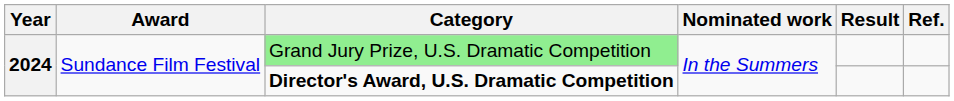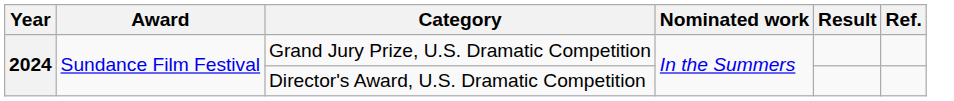(460, 50) lightgreen background -> (460, 50) no background
(471, 80) bold -> (457, 80) normal
